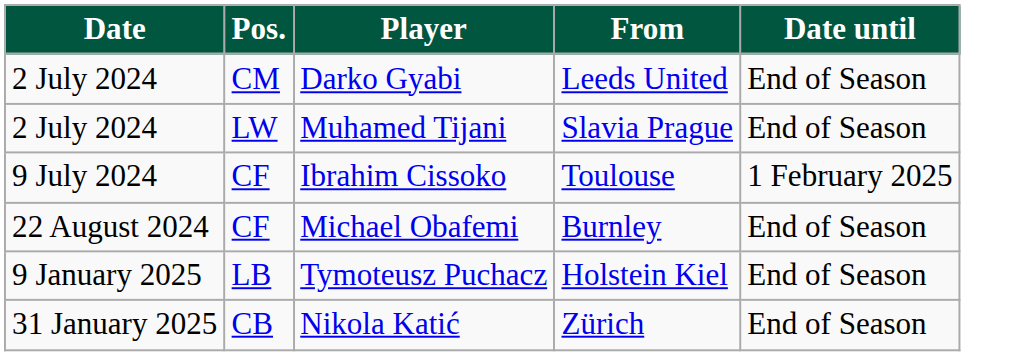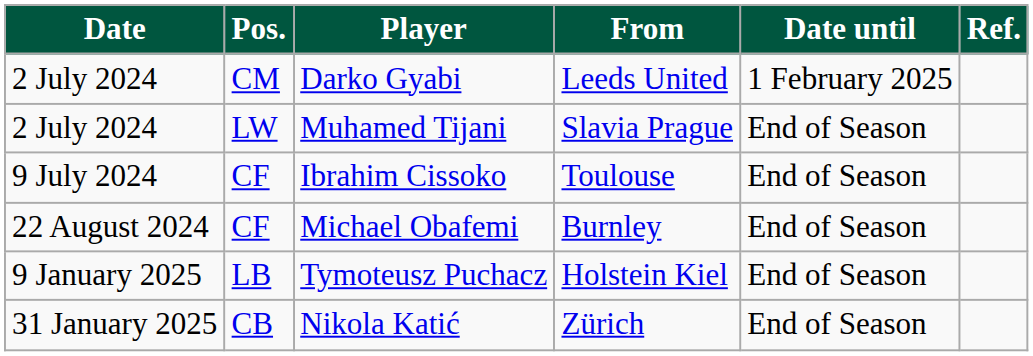+ column: (994, 29)
(837, 78) End of Season -> (850, 78) 1 February 2025
(850, 176) 1 February 2025 -> (837, 176) End of Season
